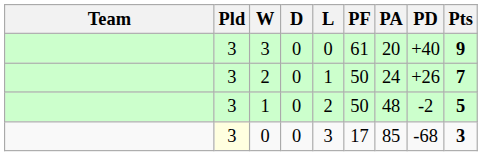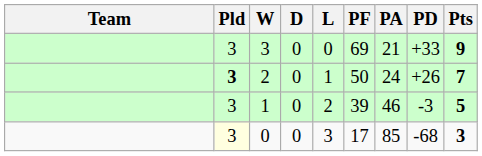(360, 48) 61 -> (360, 48) 69
(391, 48) 20 -> (391, 48) 21
(426, 48) +40 -> (426, 48) +33
(232, 77) normal -> (232, 77) bold
(360, 106) 50 -> (360, 106) 39
(391, 106) 48 -> (391, 106) 46
(426, 106) -2 -> (426, 106) -3
